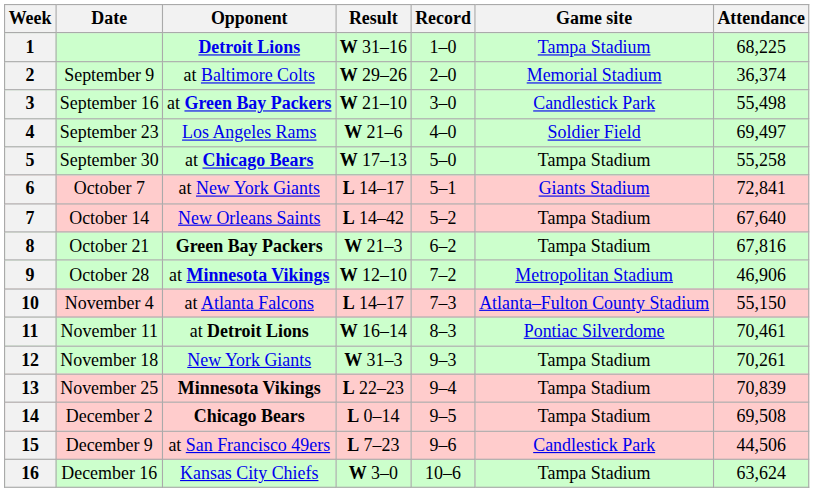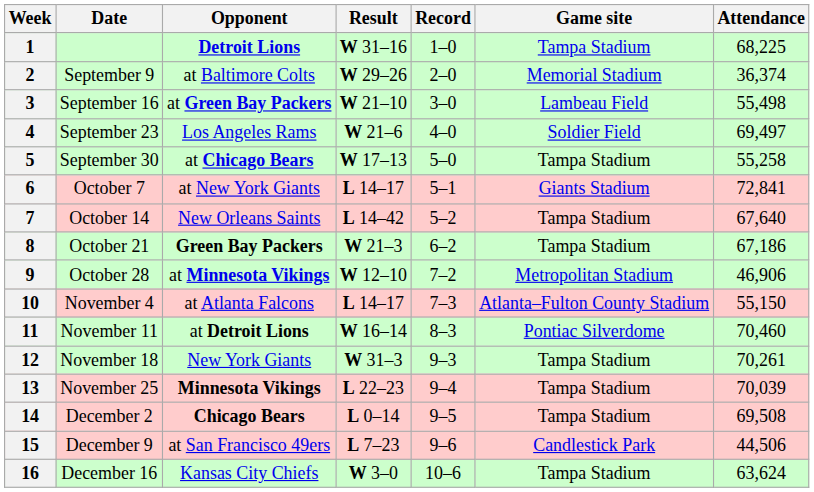(594, 103) Candlestick Park -> (594, 103) Lambeau Field
(761, 246) 67,816 -> (761, 246) 67,186
(761, 331) 70,461 -> (761, 331) 70,460
(761, 388) 70,839 -> (761, 388) 70,039
